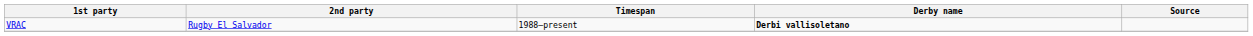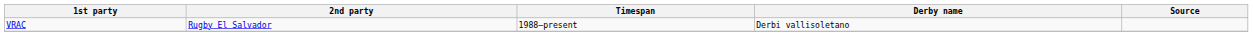(803, 24) bold -> (803, 24) normal
